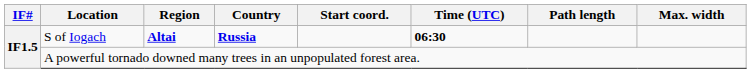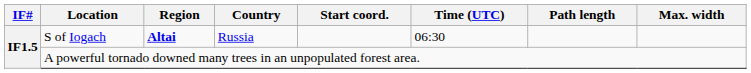(237, 36) bold -> (236, 36) normal
(430, 36) bold -> (430, 36) normal
